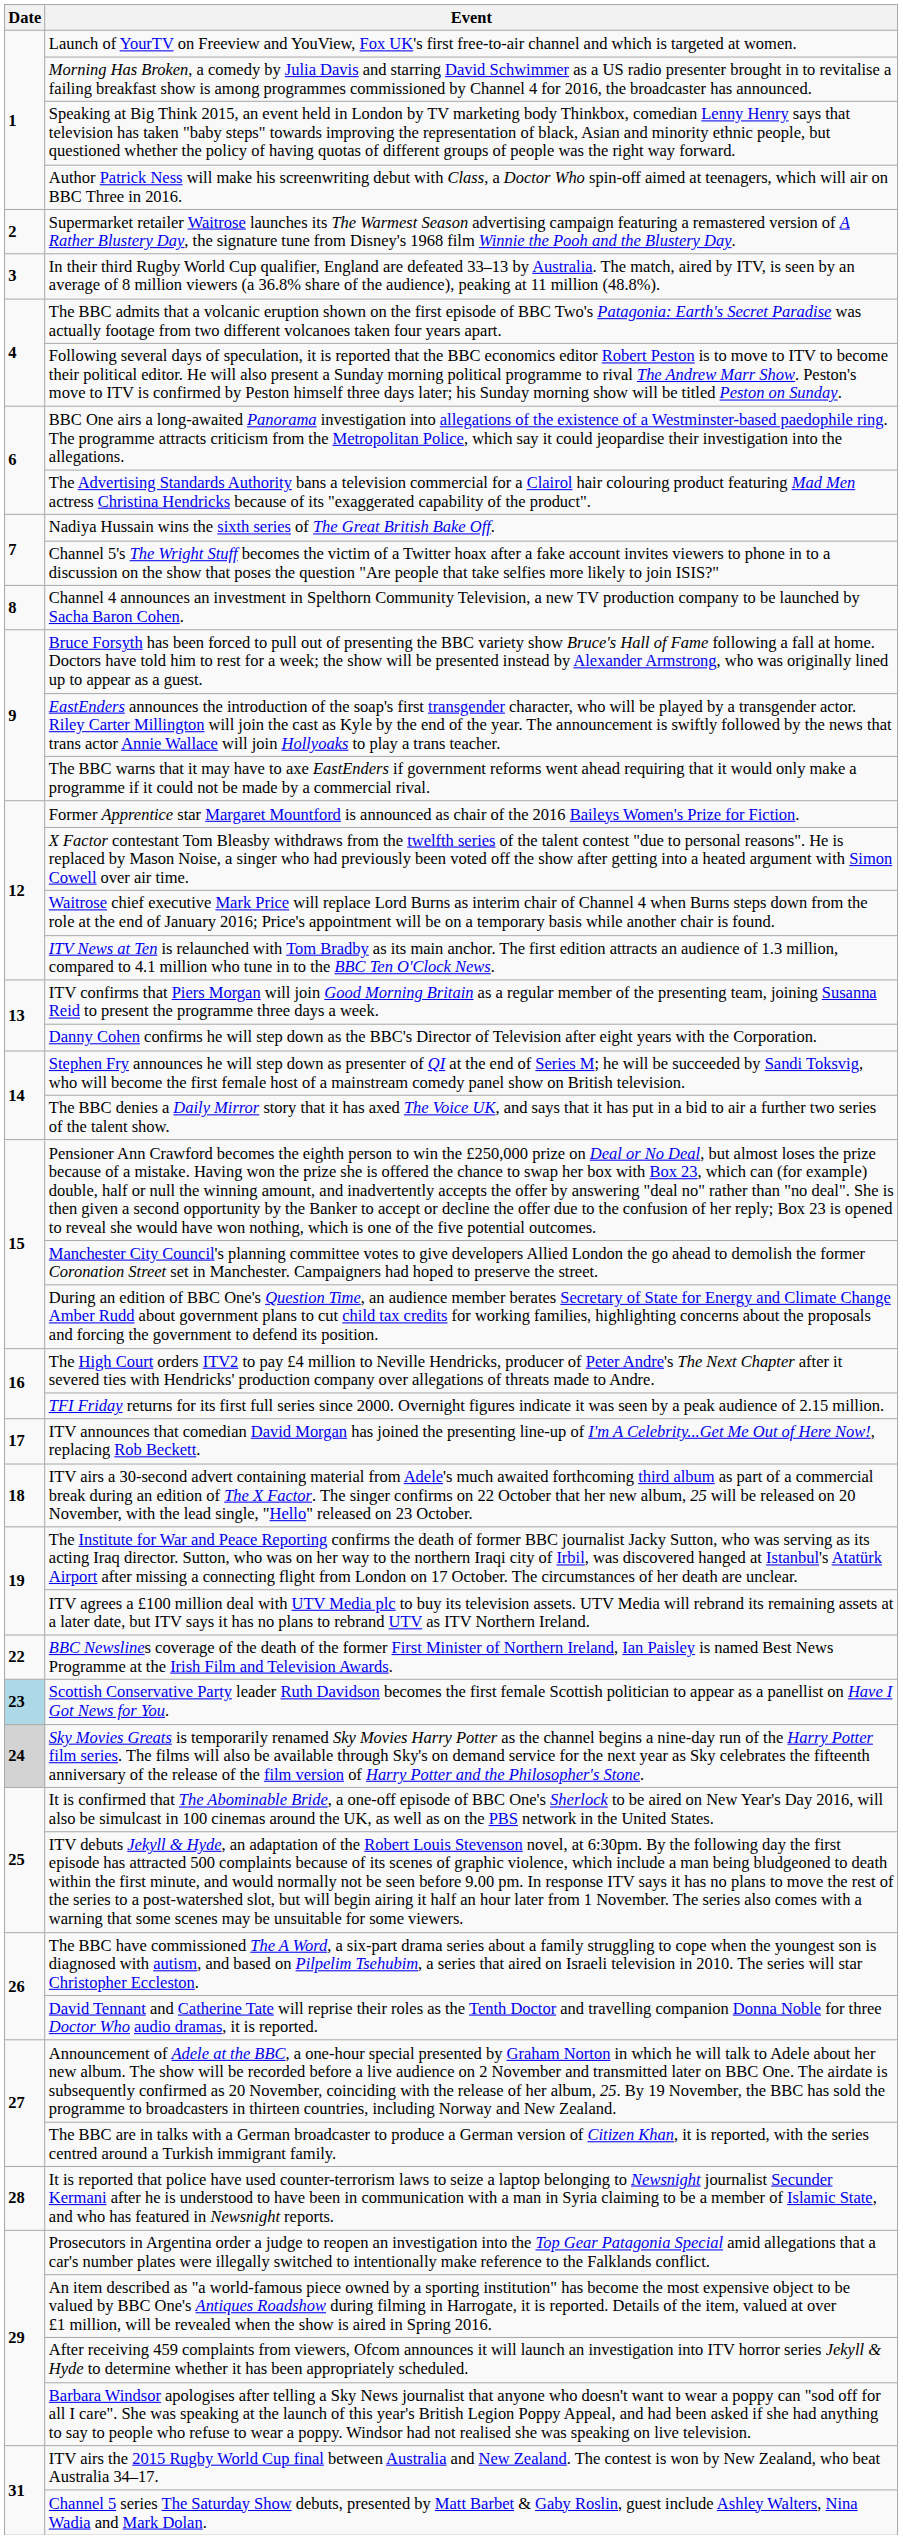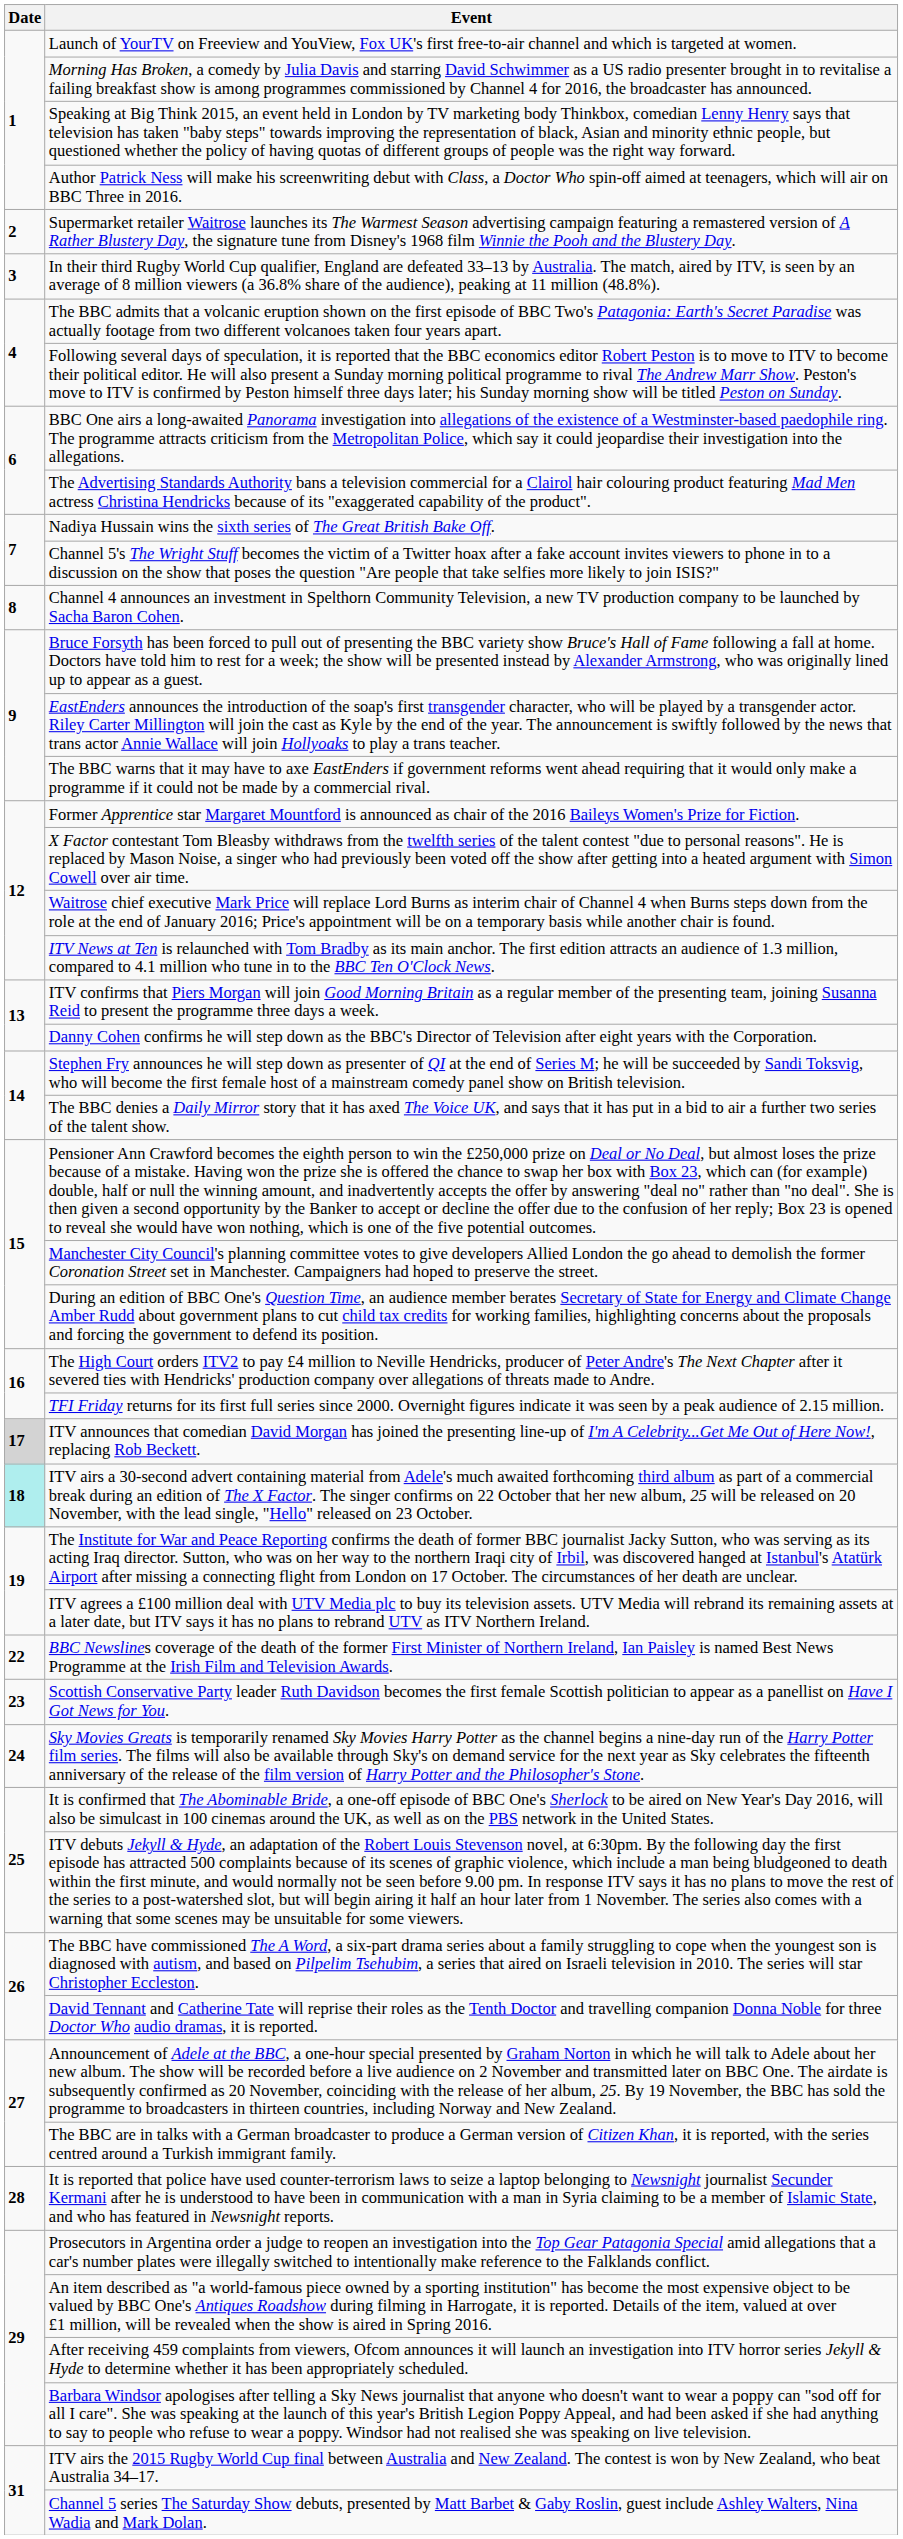(17, 1441) no background -> (17, 1441) lightgrey background
(17, 1495) no background -> (17, 1495) paleturquoise background
(17, 1701) lightblue background -> (17, 1701) no background
(17, 1755) lightgrey background -> (17, 1755) no background
